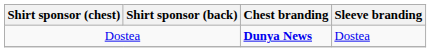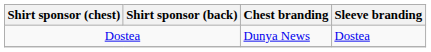(278, 35) bold -> (277, 35) normal
